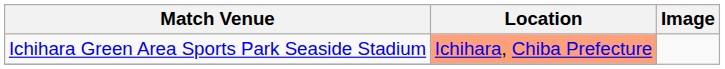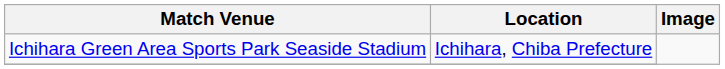(544, 49) lightsalmon background -> (544, 49) no background
